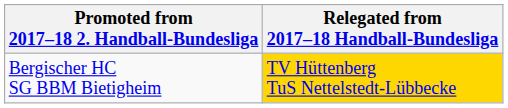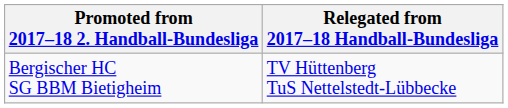(362, 78) gold background -> (362, 78) no background
